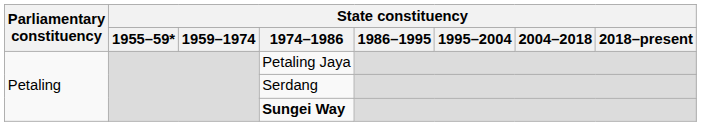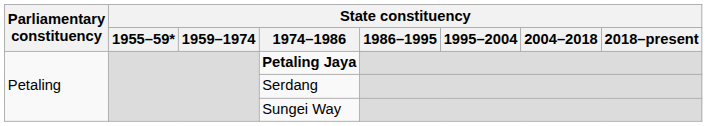(306, 62) normal -> (309, 62) bold
(304, 109) bold -> (302, 109) normal
